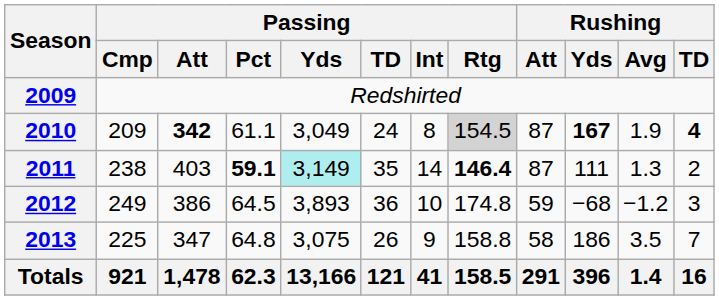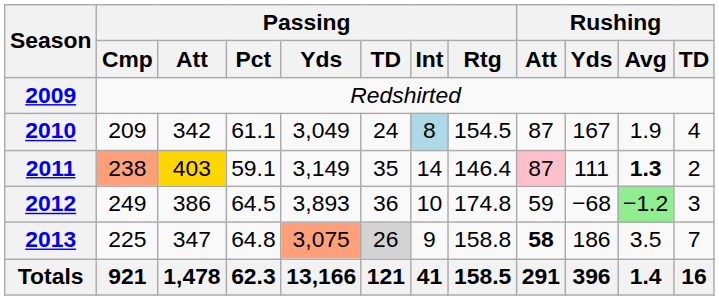(192, 131) bold -> (192, 131) normal
(429, 131) no background -> (429, 131) lightblue background
(483, 131) lightgrey background -> (483, 131) no background
(591, 131) bold -> (591, 131) normal
(694, 131) bold -> (694, 131) normal
(127, 167) no background -> (127, 167) lightsalmon background
(192, 167) no background -> (192, 167) gold background
(253, 167) bold -> (253, 167) normal
(321, 167) paleturquoise background -> (321, 167) no background
(483, 167) bold -> (483, 167) normal
(541, 167) no background -> (541, 167) pink background
(646, 167) normal -> (646, 167) bold
(646, 204) no background -> (646, 204) lightgreen background
(321, 240) no background -> (321, 240) lightsalmon background
(386, 240) no background -> (386, 240) lightgrey background
(541, 240) normal -> (541, 240) bold
